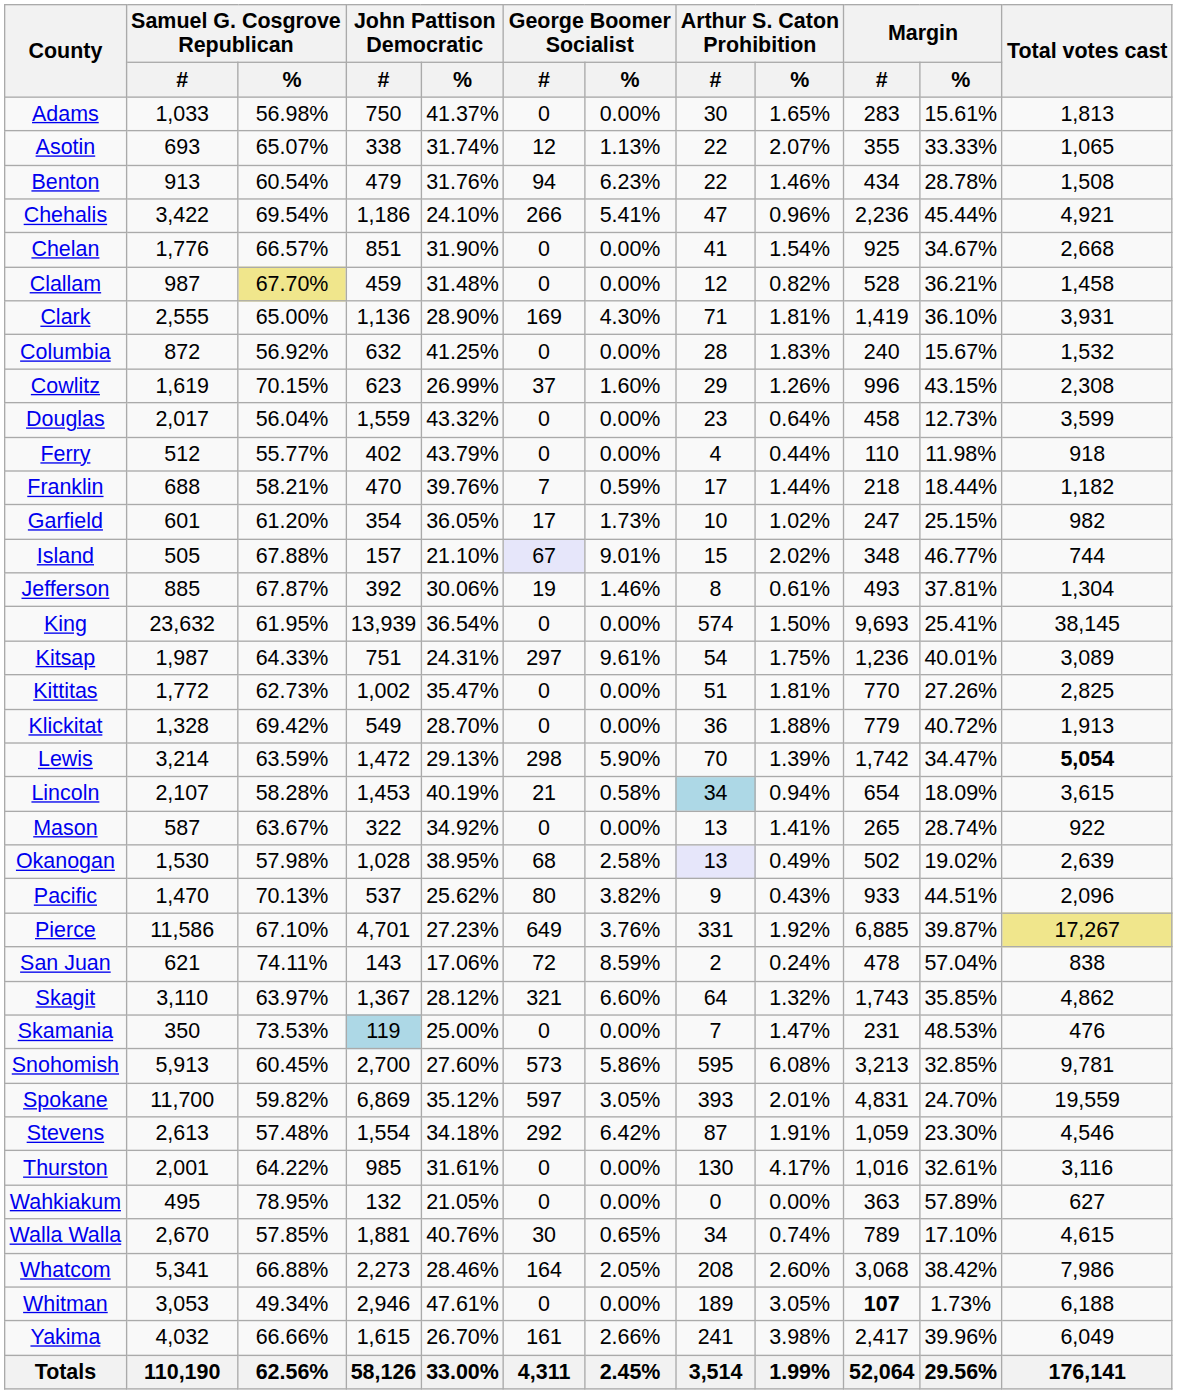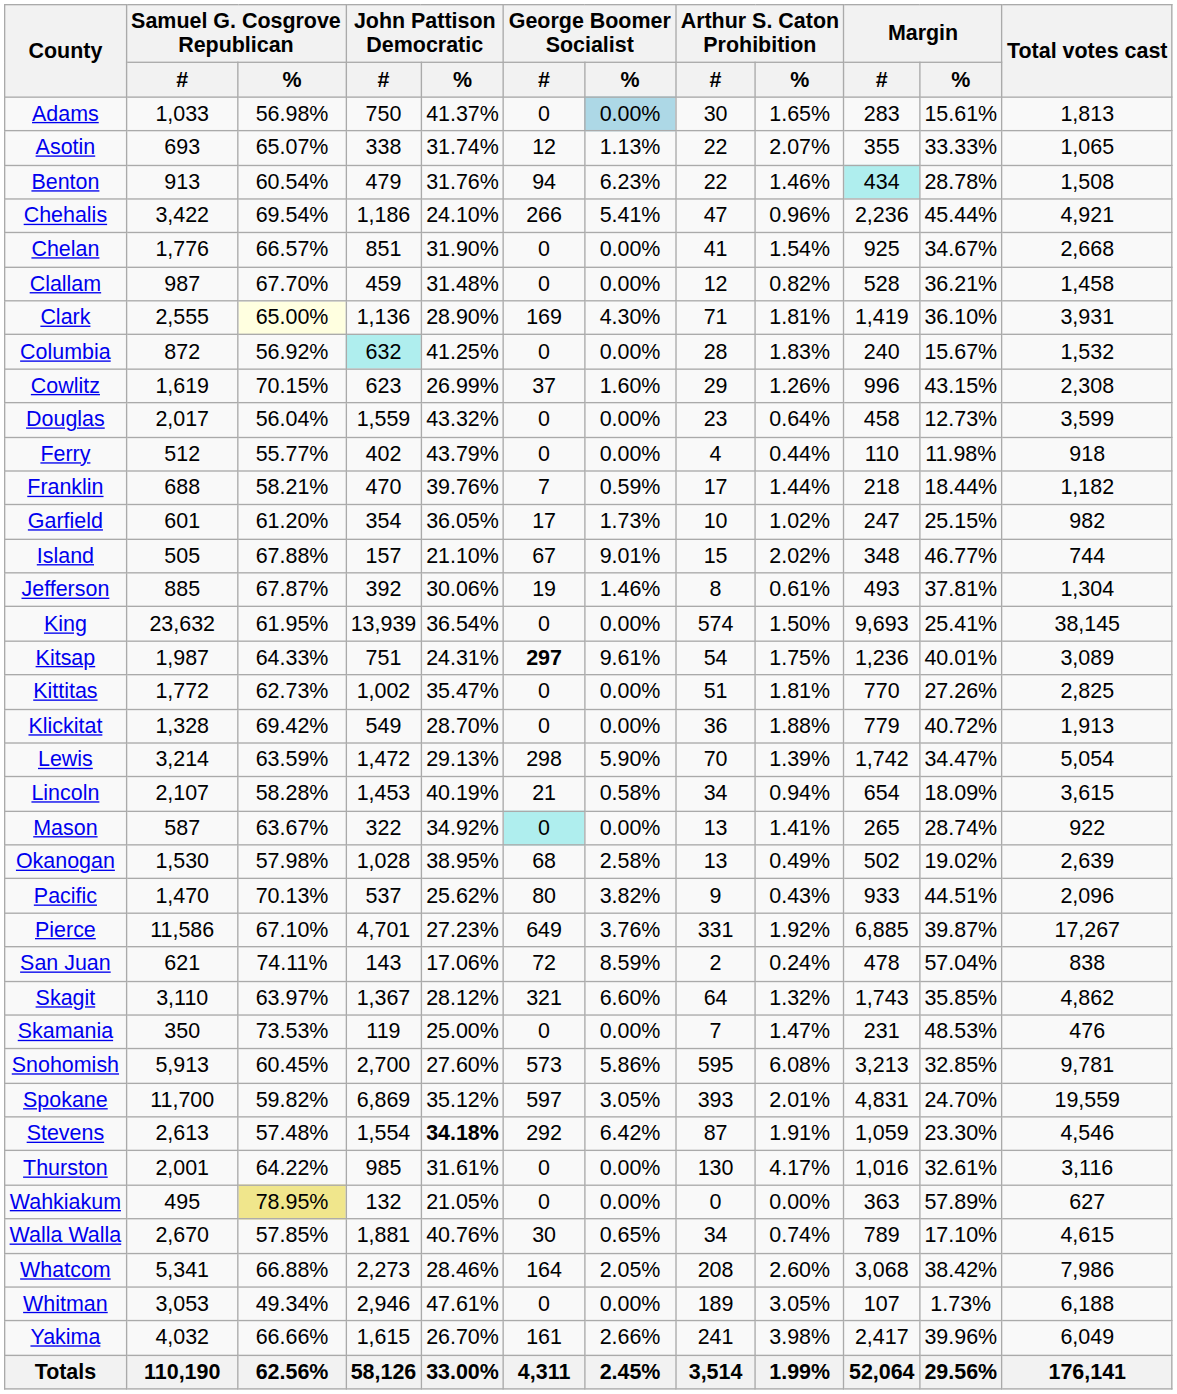(630, 113) no background -> (630, 113) lightblue background
(882, 181) no background -> (882, 181) paleturquoise background
(292, 283) khaki background -> (292, 283) no background
(292, 317) no background -> (292, 317) lightyellow background
(383, 351) no background -> (383, 351) paleturquoise background
(544, 555) lavender background -> (544, 555) no background
(544, 657) normal -> (544, 657) bold
(1087, 759) bold -> (1087, 759) normal
(716, 793) lightblue background -> (716, 793) no background
(544, 827) no background -> (544, 827) paleturquoise background
(716, 861) lavender background -> (716, 861) no background
(1087, 929) khaki background -> (1087, 929) no background
(383, 1031) lightblue background -> (383, 1031) no background
(462, 1133) normal -> (462, 1133) bold
(292, 1201) no background -> (292, 1201) khaki background
(882, 1303) bold -> (882, 1303) normal
